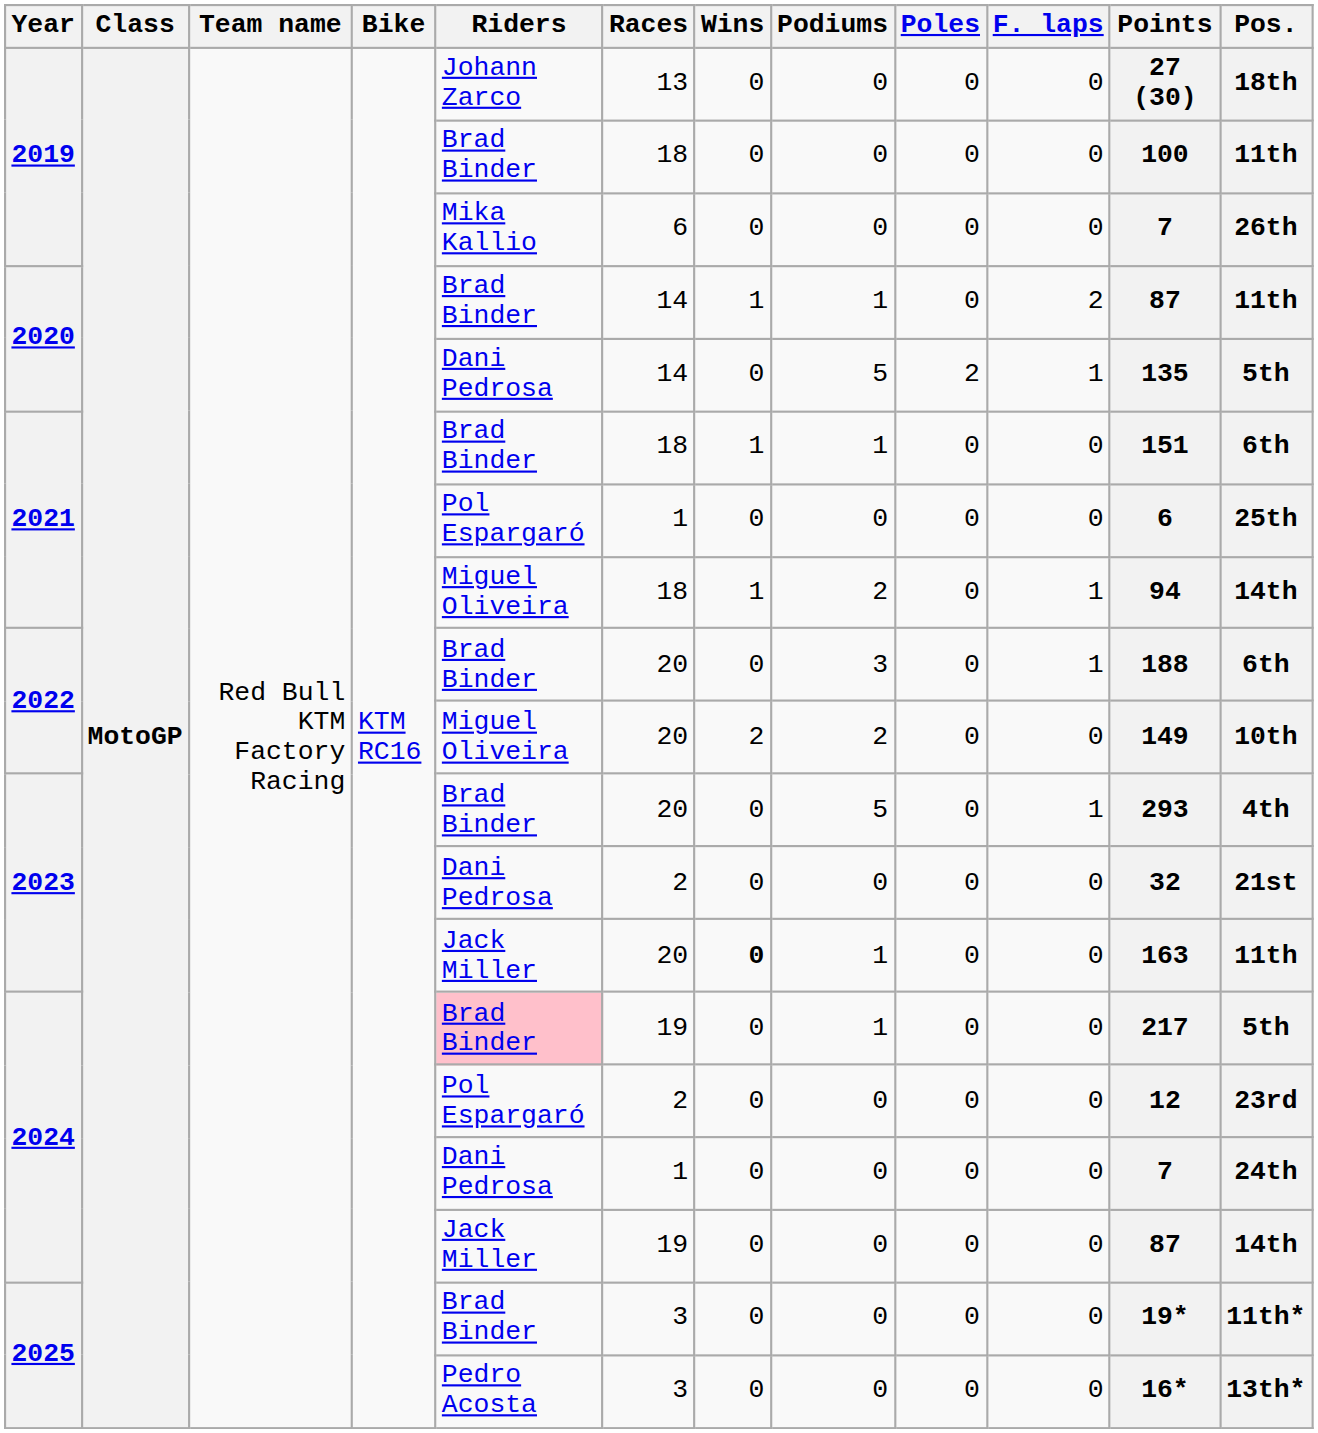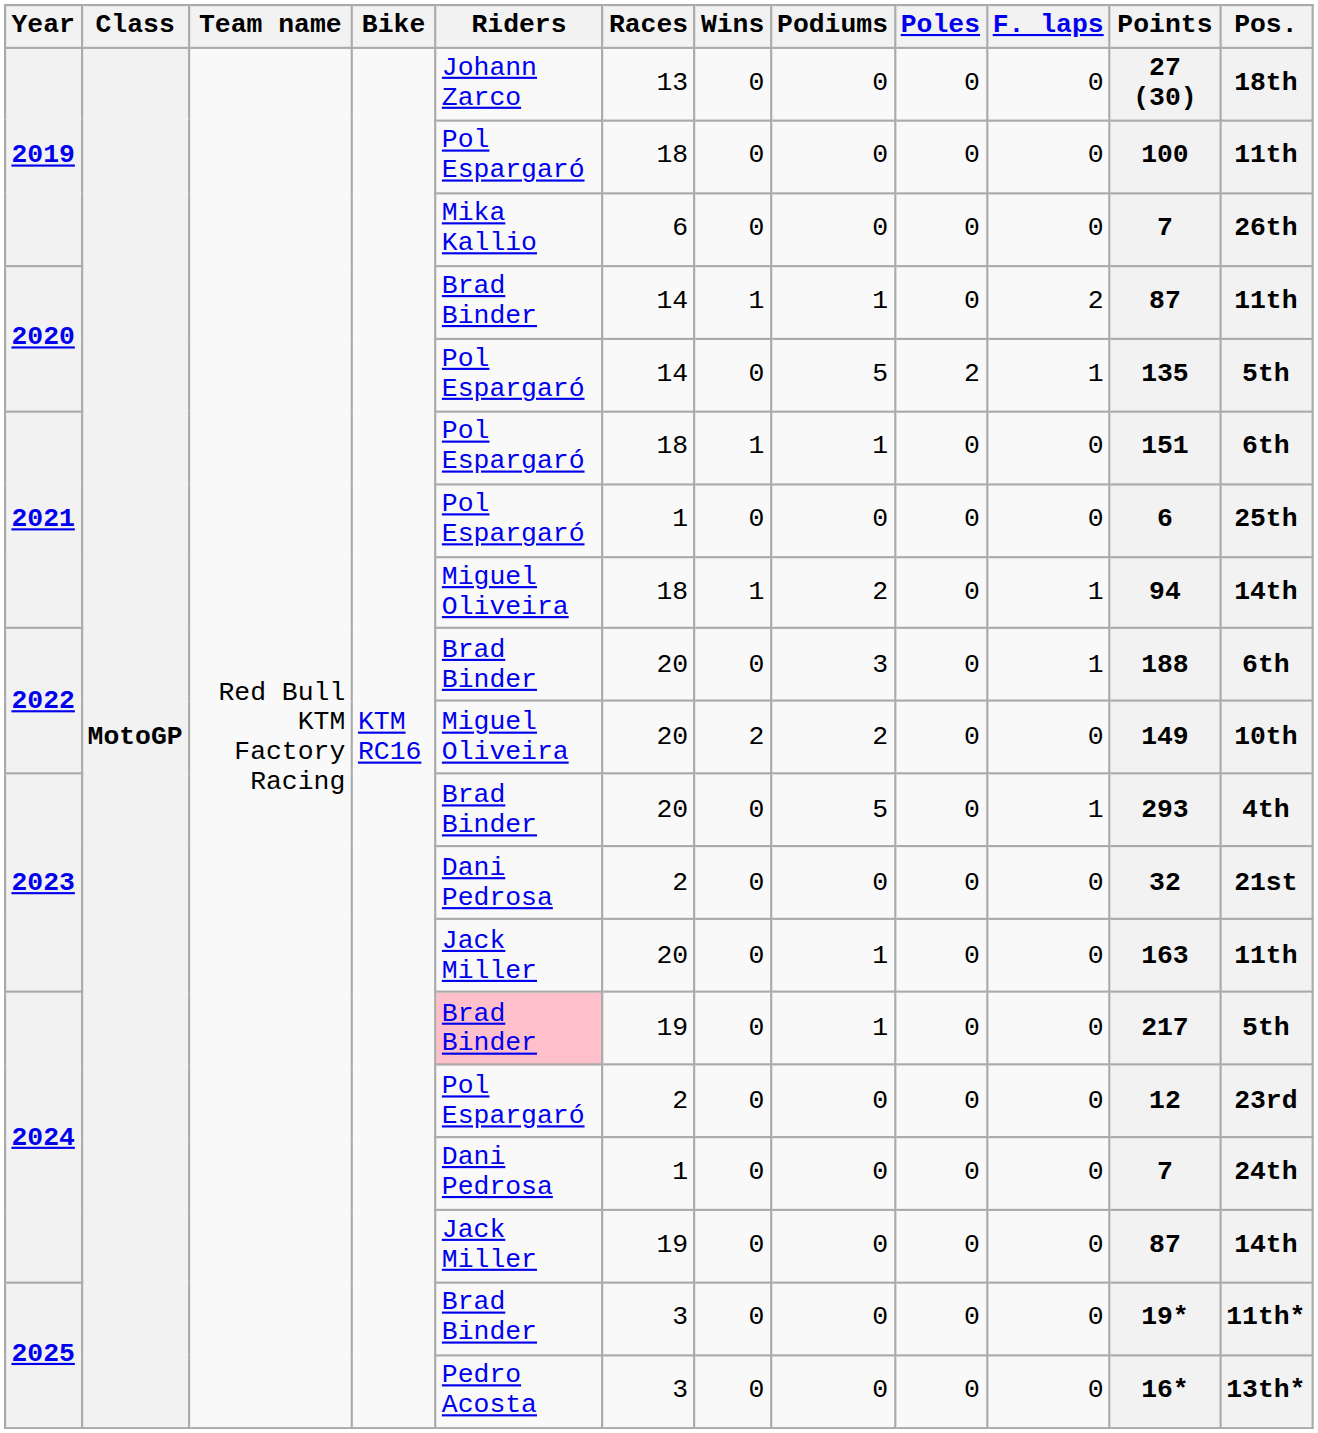(489, 157) Brad Binder -> (513, 157) Pol Espargaró
(497, 375) Dani Pedrosa -> (513, 375) Pol Espargaró
(489, 448) Brad Binder -> (513, 448) Pol Espargaró
(756, 956) bold -> (756, 956) normal
